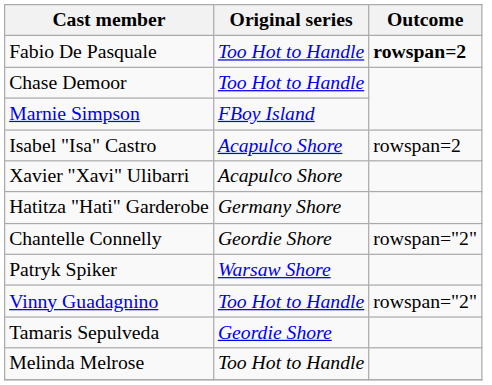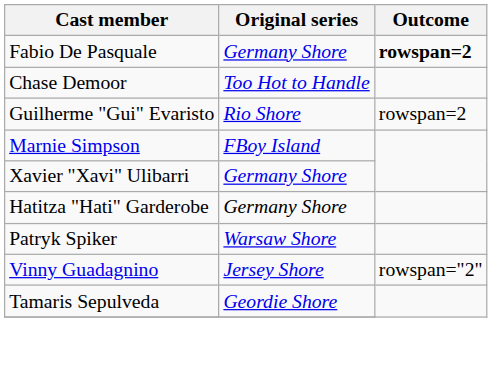(291, 51) Too Hot to Handle -> (285, 51) Germany Shore
+ row: (112, 113)
- row: (83, 144)
(280, 176) Acapulco Shore -> (285, 176) Germany Shore
- row: (85, 238)
(291, 301) Too Hot to Handle -> (274, 269) Jersey Shore
- row: (77, 363)
